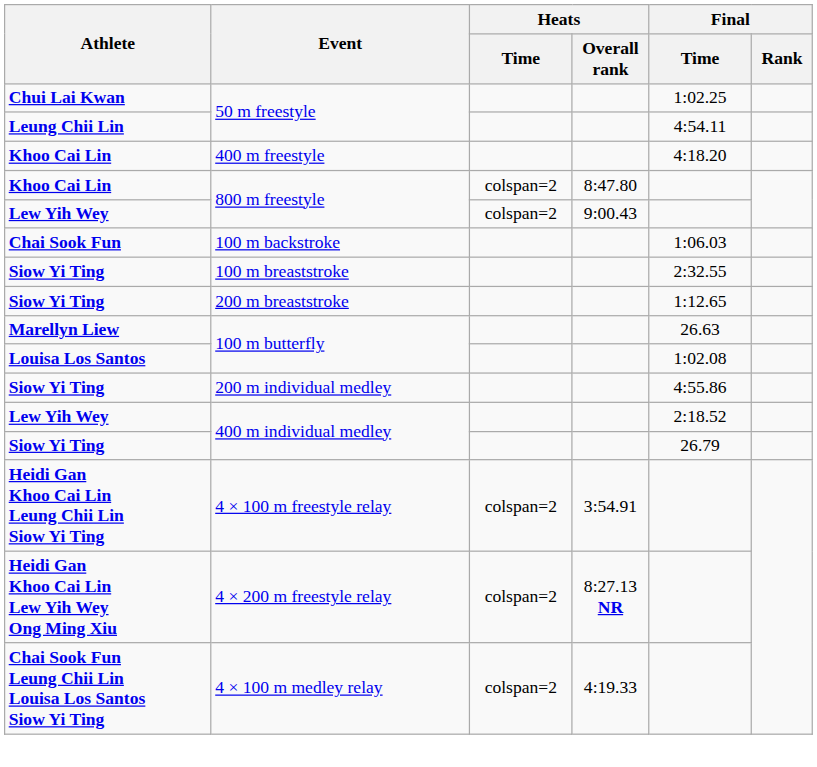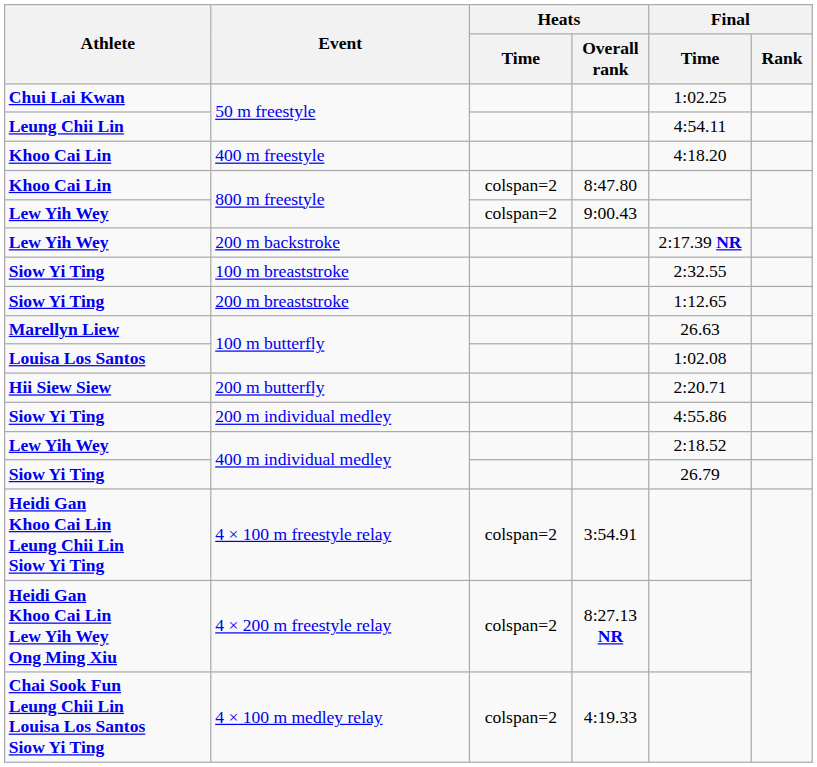- row: (65, 242)
+ row: (59, 242)
+ row: (60, 387)
